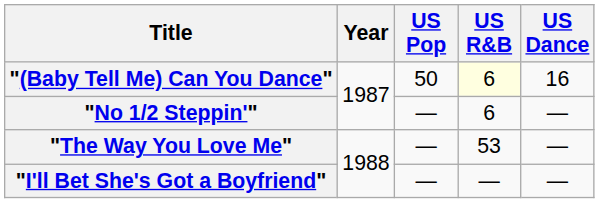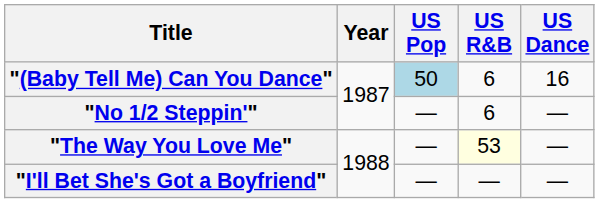(426, 79) no background -> (426, 79) lightblue background
(489, 79) lightyellow background -> (489, 79) no background
(489, 146) no background -> (489, 146) lightyellow background
